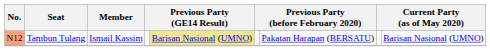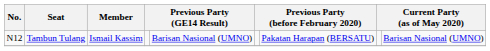(14, 38) lightsalmon background -> (14, 38) no background
(202, 38) khaki background -> (202, 38) no background
